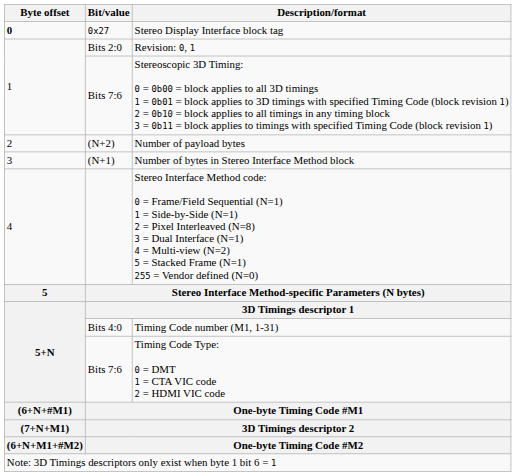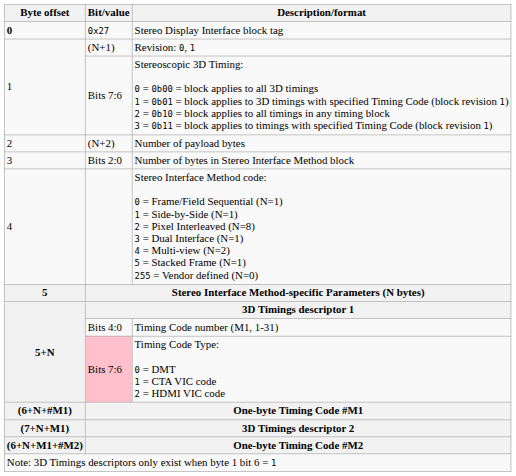(105, 47) Bits 2:0 -> (101, 47) (N+1)
(101, 160) (N+1) -> (105, 160) Bits 2:0
(105, 369) no background -> (105, 369) pink background
